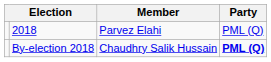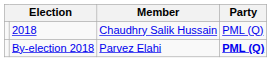(130, 30) Parvez Elahi -> (158, 30) Chaudhry Salik Hussain
(158, 48) Chaudhry Salik Hussain -> (130, 48) Parvez Elahi
